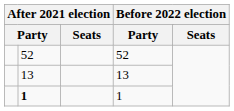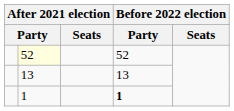(27, 55) no background -> (27, 55) lightyellow background
(24, 95) bold -> (24, 95) normal
(119, 95) normal -> (119, 95) bold
